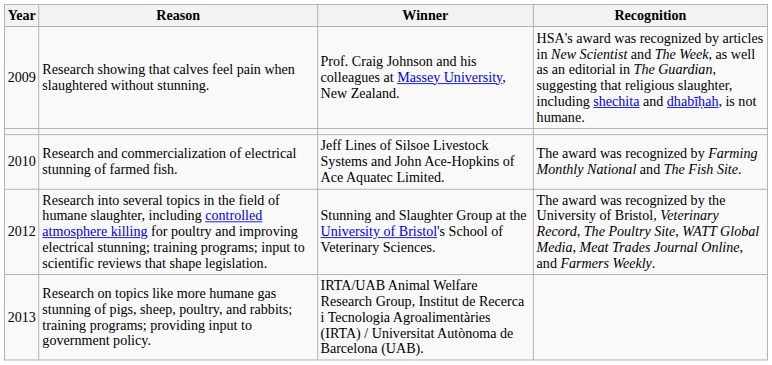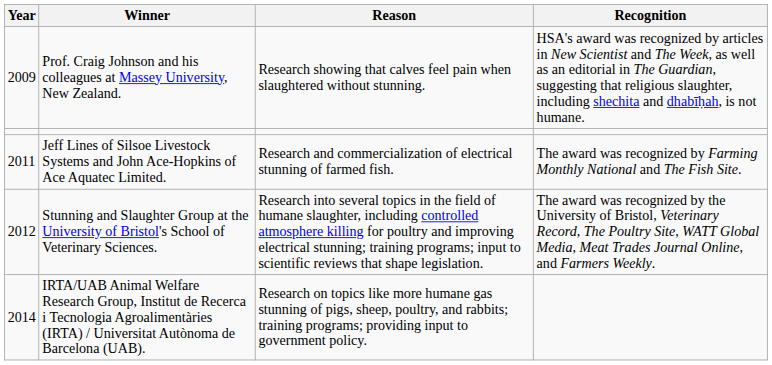columns swapped: (425, 15) <-> (178, 15)
(22, 161) 2010 -> (22, 161) 2011
(22, 317) 2013 -> (22, 317) 2014
